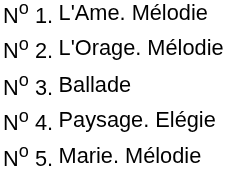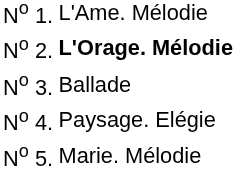(141, 48) normal -> (146, 48) bold
